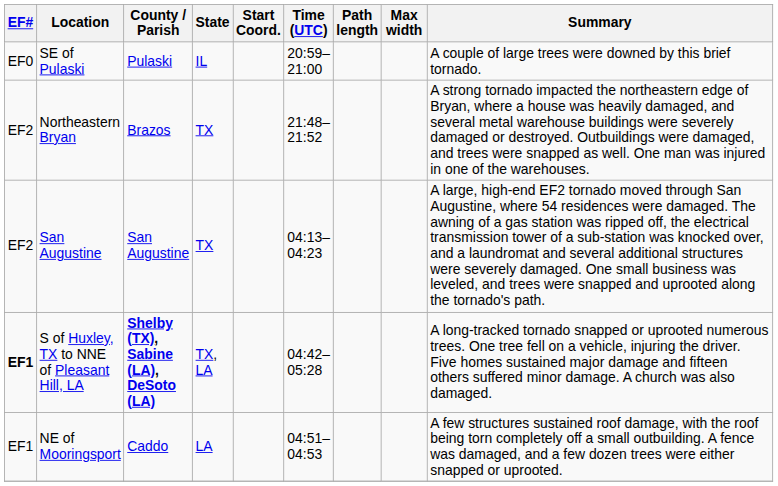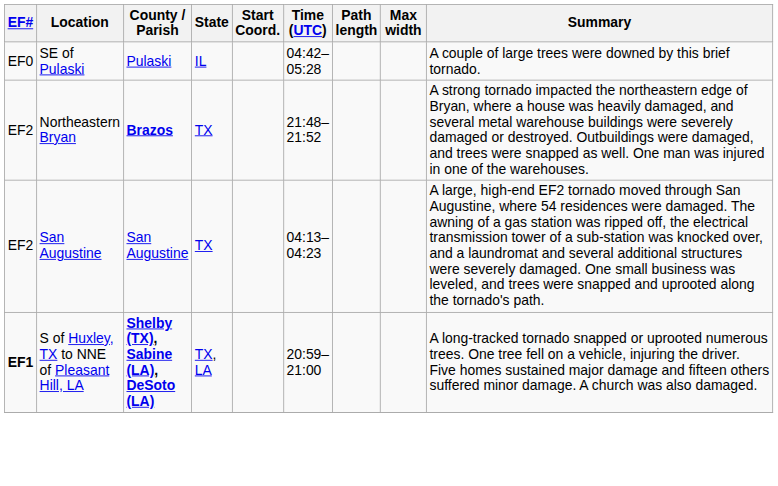(309, 61) 20:59–21:00 -> (308, 61) 04:42–05:28
(149, 130) normal -> (150, 130) bold
(309, 362) 04:42–05:28 -> (308, 362) 20:59–21:00
- row: (80, 446)
